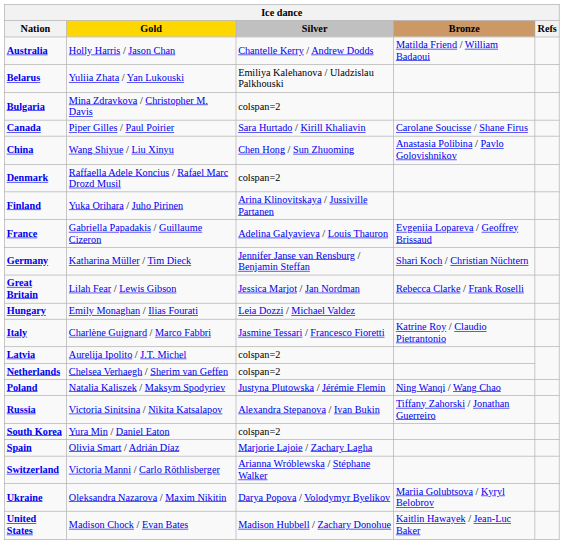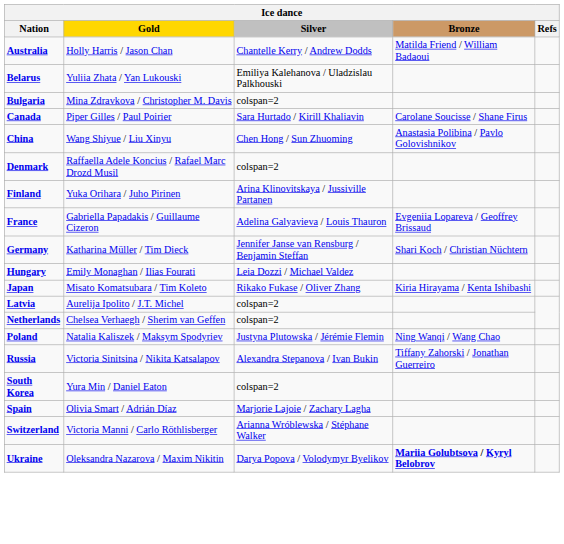- row: (22, 289)
- row: (17, 333)
+ row: (20, 288)
(450, 497) normal -> (453, 458) bold
- row: (21, 525)
